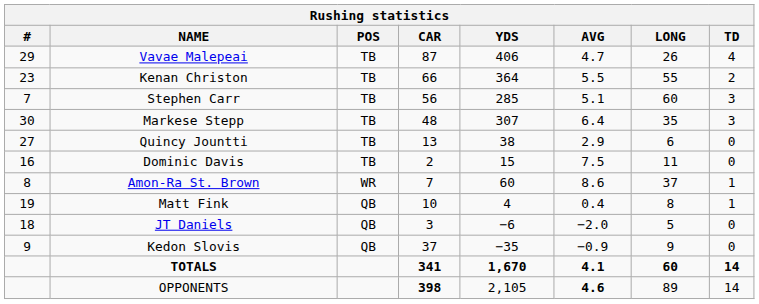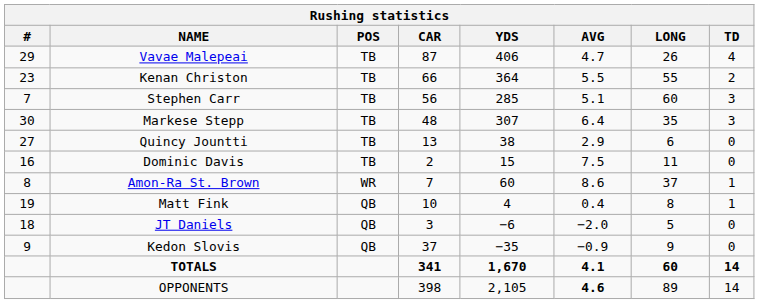(430, 288) bold -> (430, 288) normal
